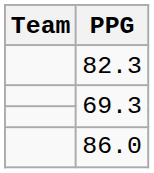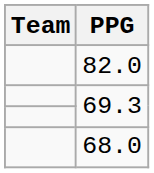(112, 66) 82.3 -> (112, 66) 82.0
(112, 147) 86.0 -> (112, 147) 68.0
